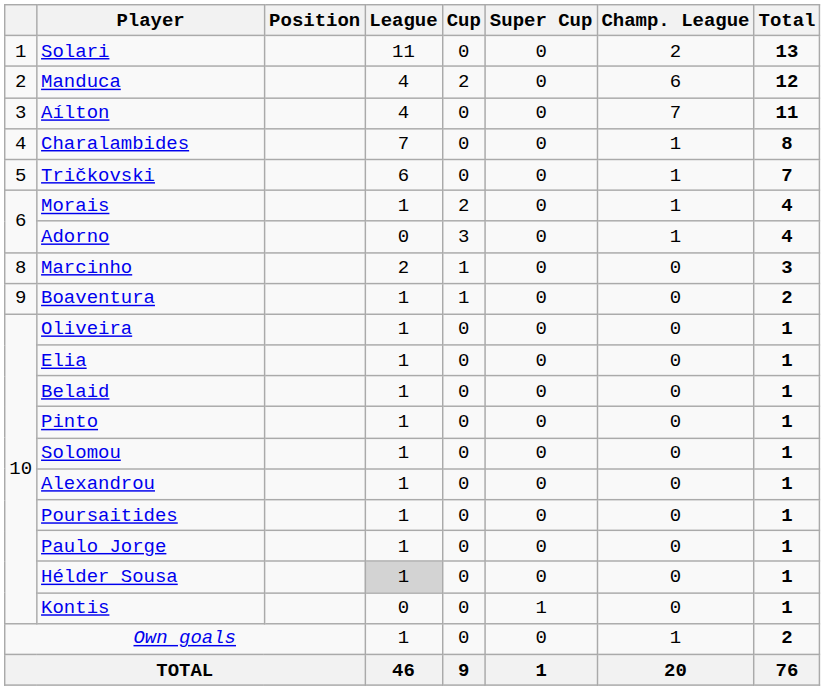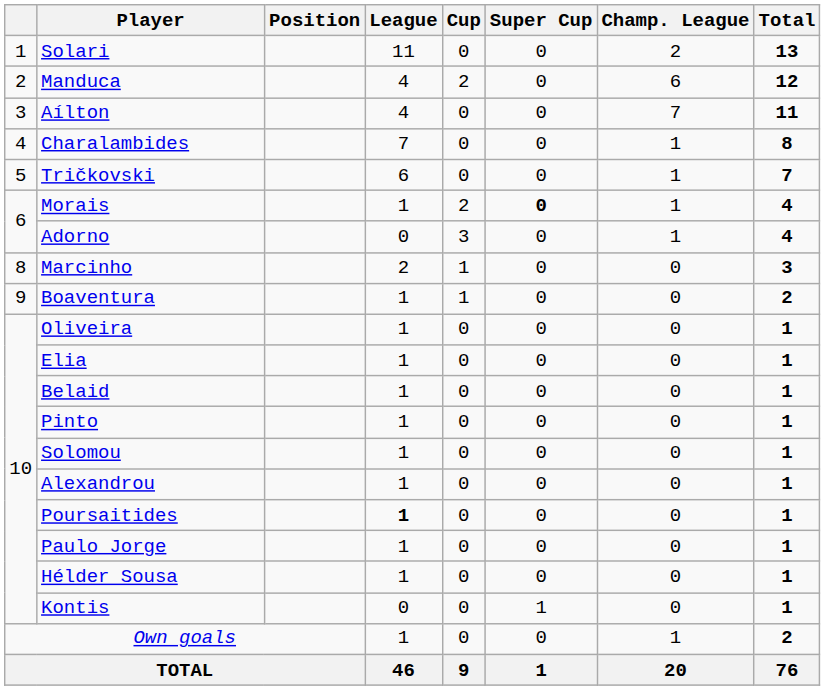(541, 206) normal -> (541, 206) bold
(403, 515) normal -> (403, 515) bold
(403, 577) lightgrey background -> (403, 577) no background
